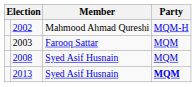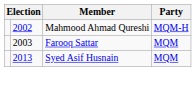- row: (22, 58)
(167, 74) bold -> (166, 58) normal
